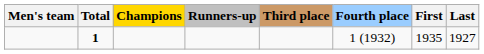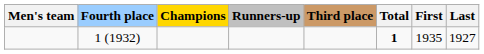columns swapped: (95, 15) <-> (372, 15)
